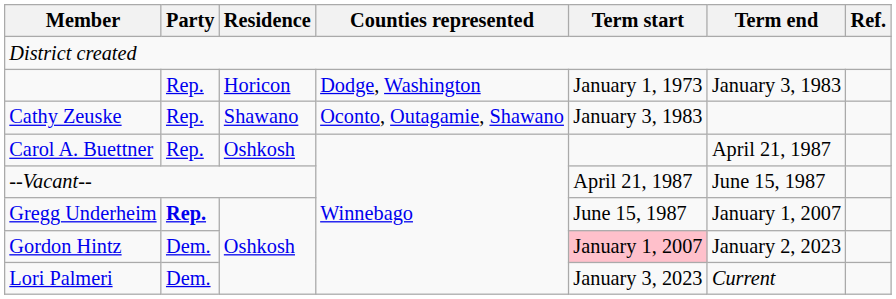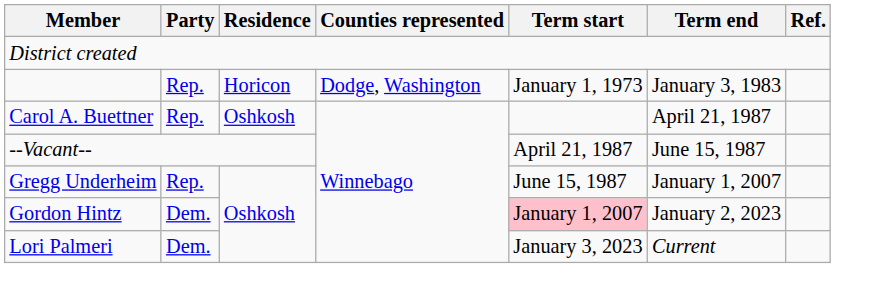- row: (65, 117)
(186, 213) bold -> (185, 181) normal
